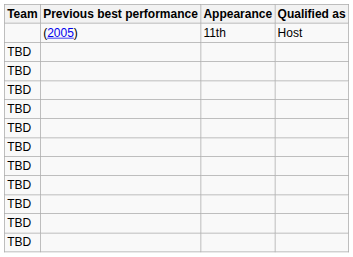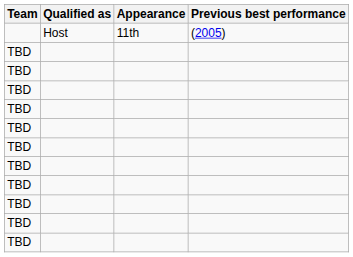columns swapped: (312, 14) <-> (120, 14)
